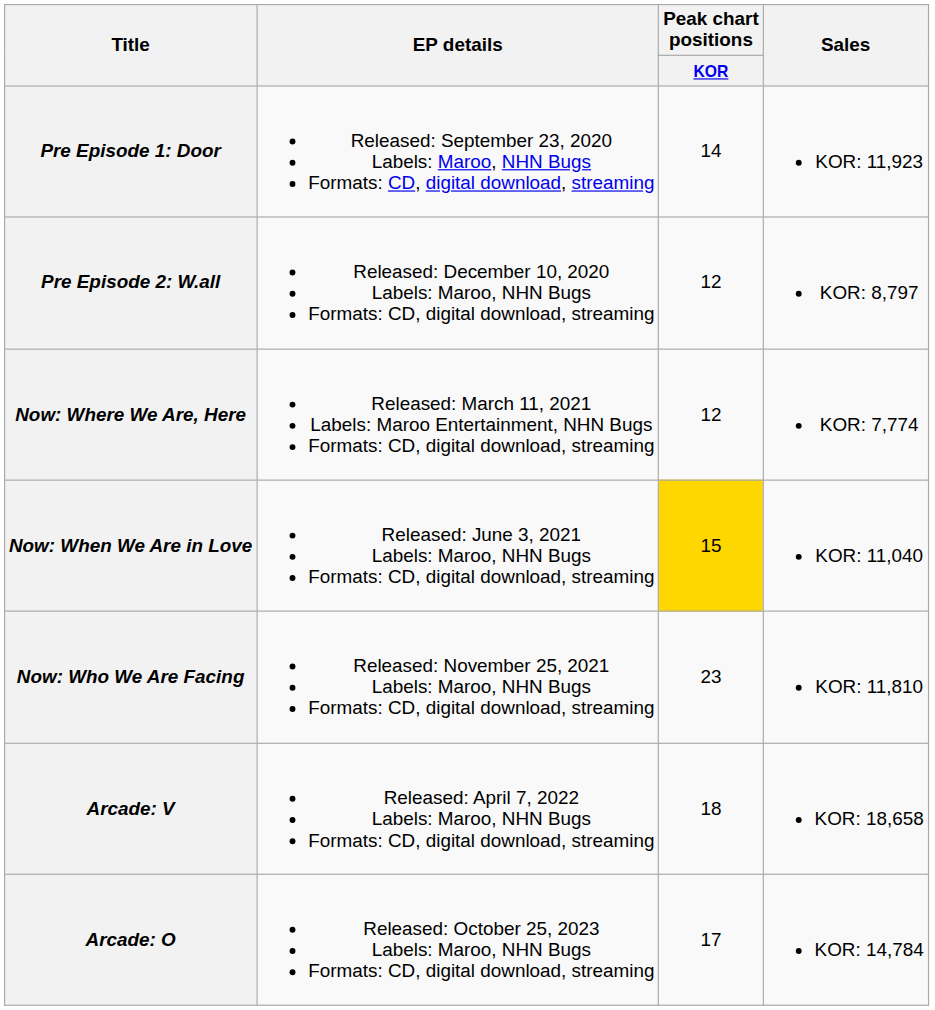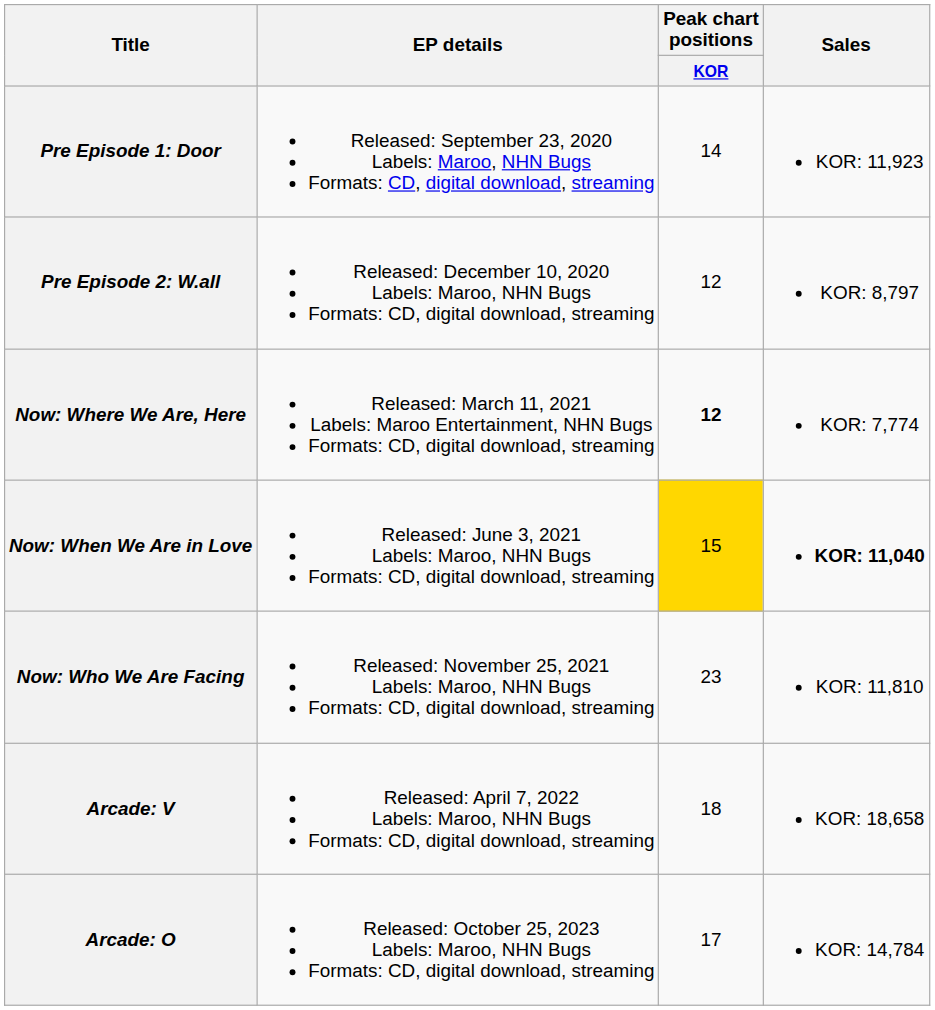(711, 414) normal -> (711, 414) bold
(846, 556) normal -> (846, 556) bold
